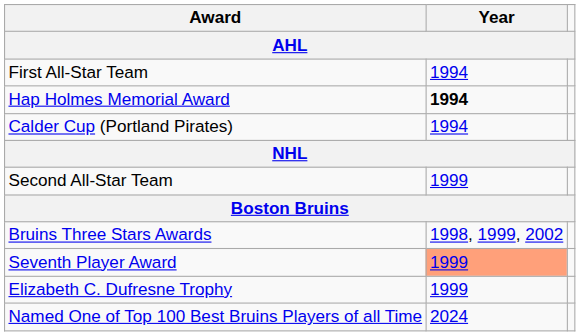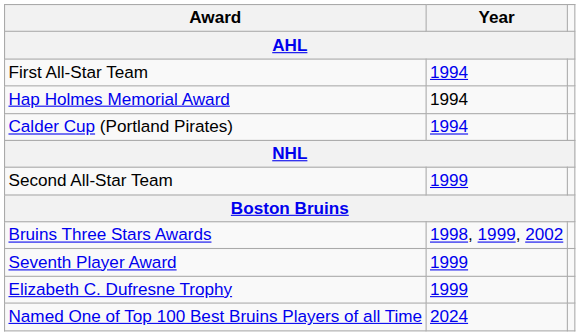(449, 99) bold -> (449, 99) normal
(449, 262) lightsalmon background -> (449, 262) no background
